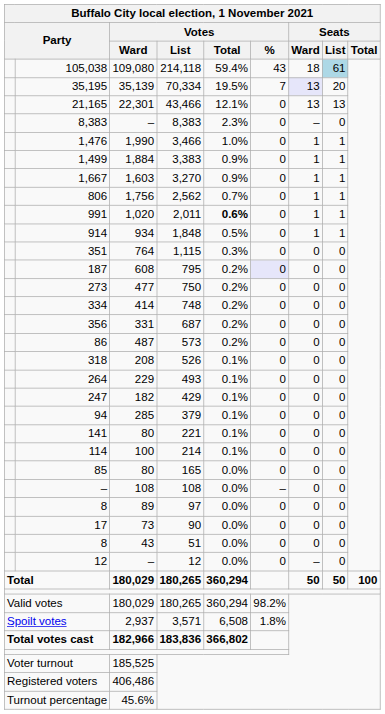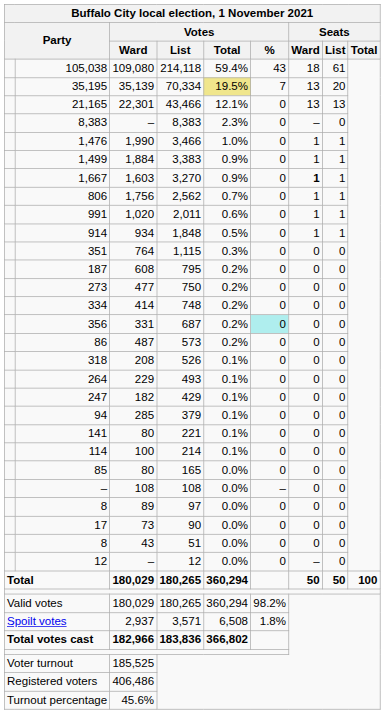(339, 68) lightblue background -> (339, 68) no background
(232, 86) no background -> (232, 86) khaki background
(313, 86) lavender background -> (313, 86) no background
(316, 178) normal -> (316, 178) bold
(235, 214) bold -> (235, 214) normal
(283, 269) lavender background -> (283, 269) no background
(283, 324) no background -> (283, 324) paleturquoise background
